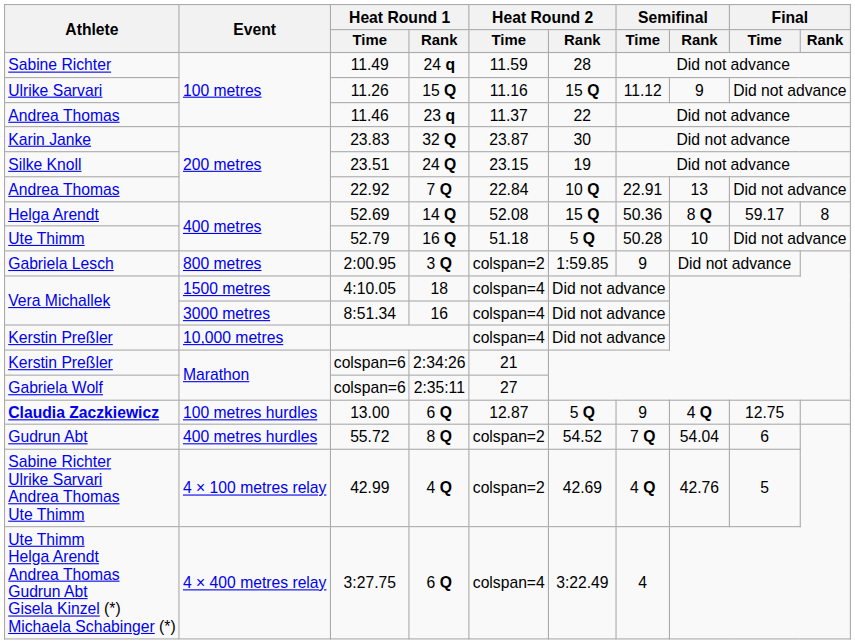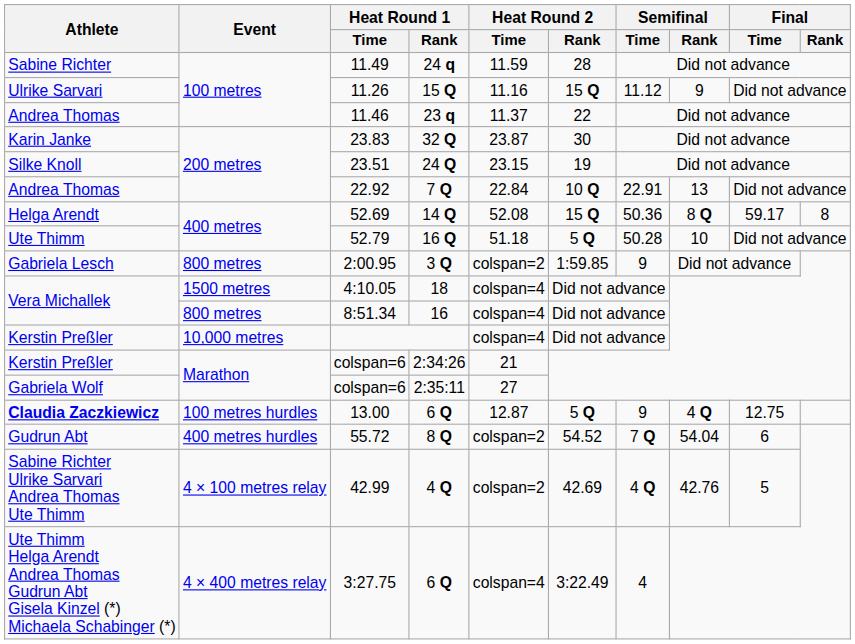(227, 314) 3000 metres -> (222, 314) 800 metres
